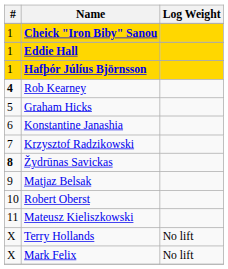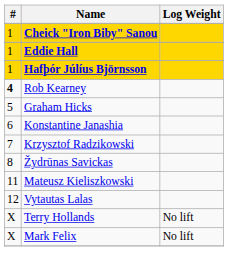(10, 162) bold -> (10, 162) normal
- row: (58, 181)
- row: (57, 199)
+ row: (58, 199)
